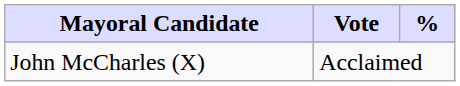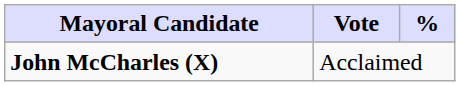(108, 61) normal -> (114, 61) bold
